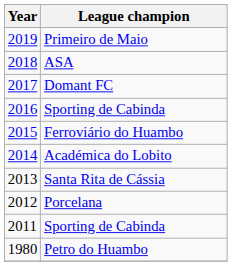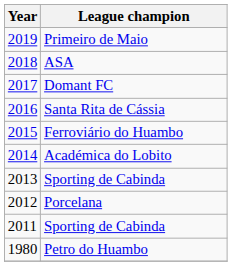(105, 109) Sporting de Cabinda -> (104, 109) Santa Rita de Cássia
(104, 179) Santa Rita de Cássia -> (105, 179) Sporting de Cabinda
